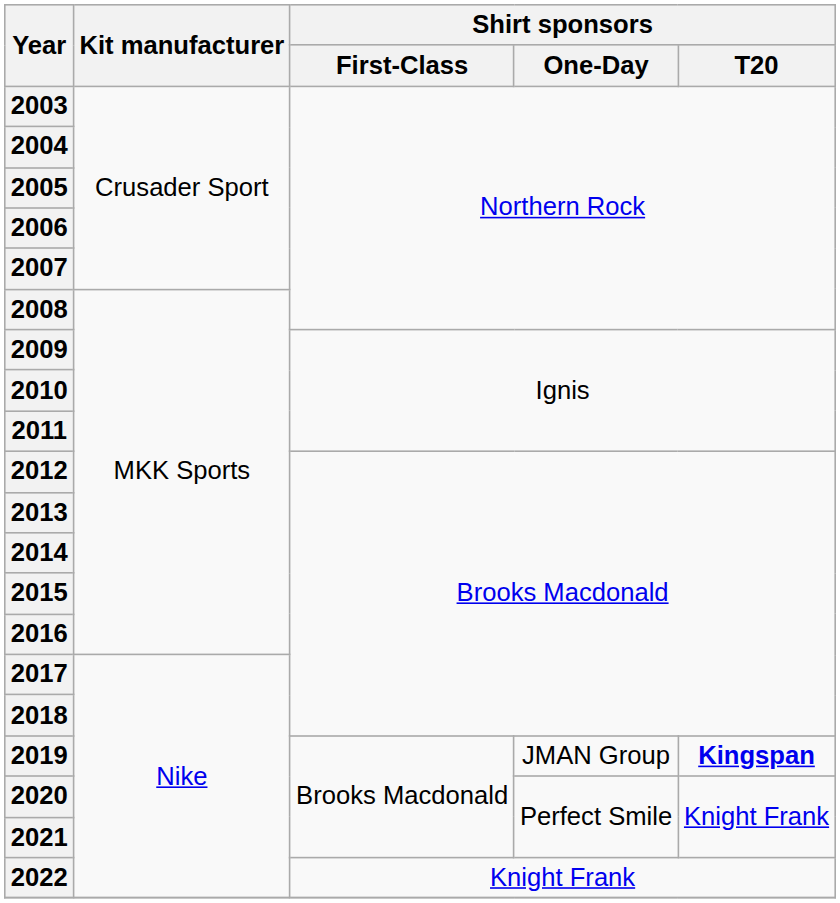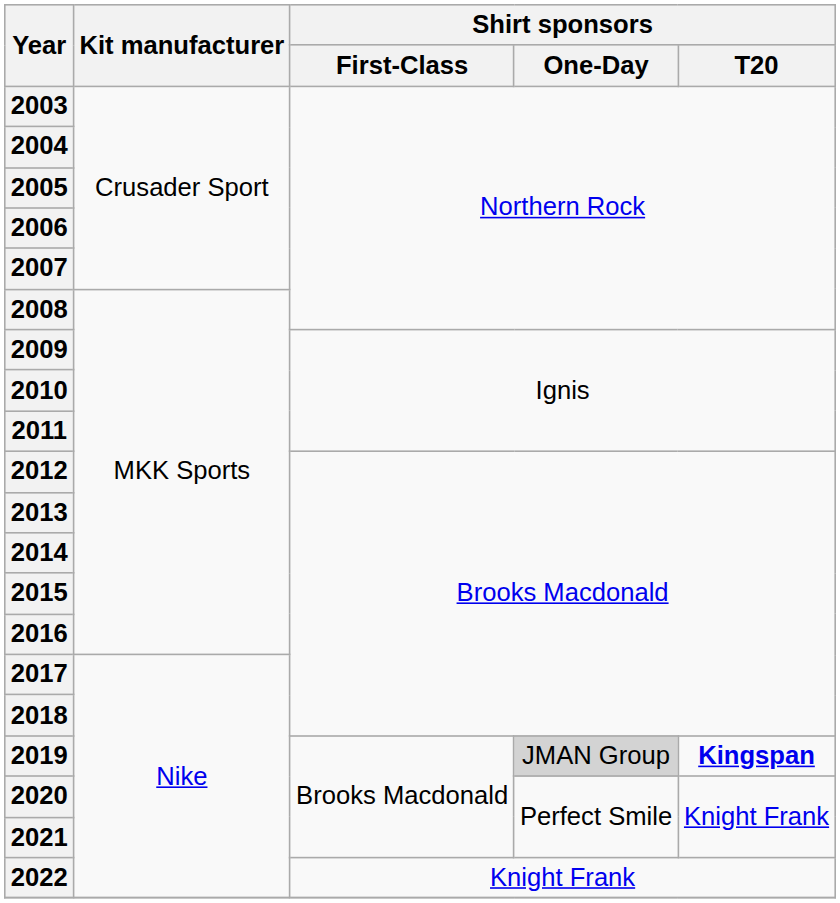(596, 755) no background -> (596, 755) lightgrey background
